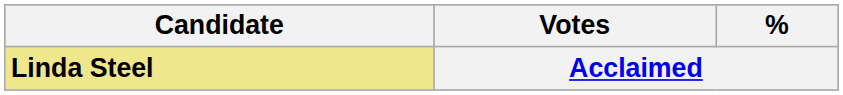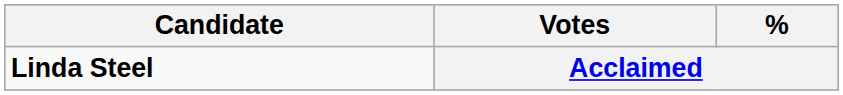(82, 68) khaki background -> (82, 68) no background
